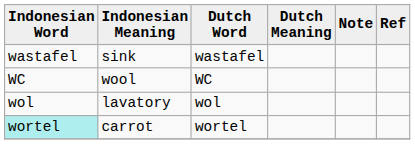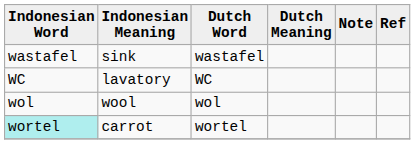(119, 80) wool -> (136, 80) lavatory
(136, 104) lavatory -> (119, 104) wool
